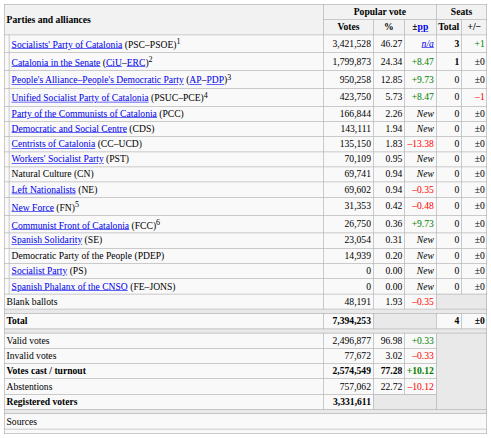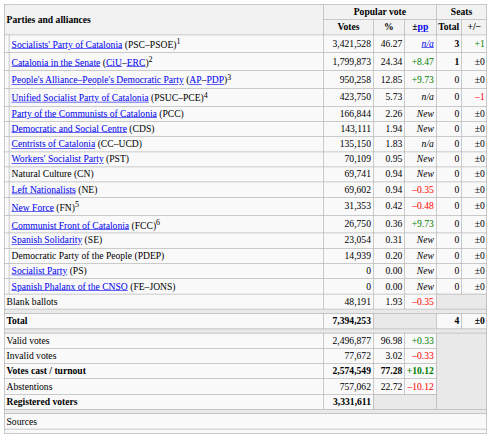(423, 97) +8.47 -> (428, 97) n/a
(421, 144) –13.38 -> (428, 144) n/a
